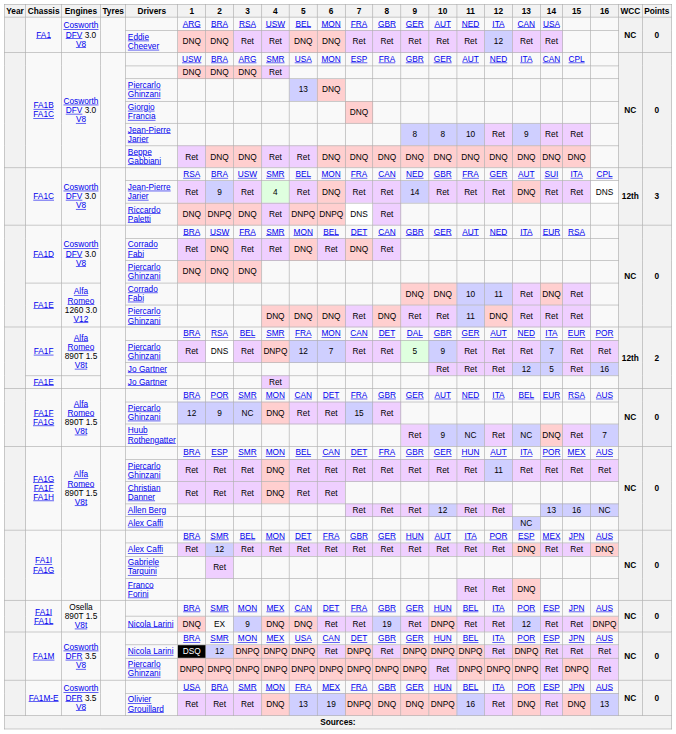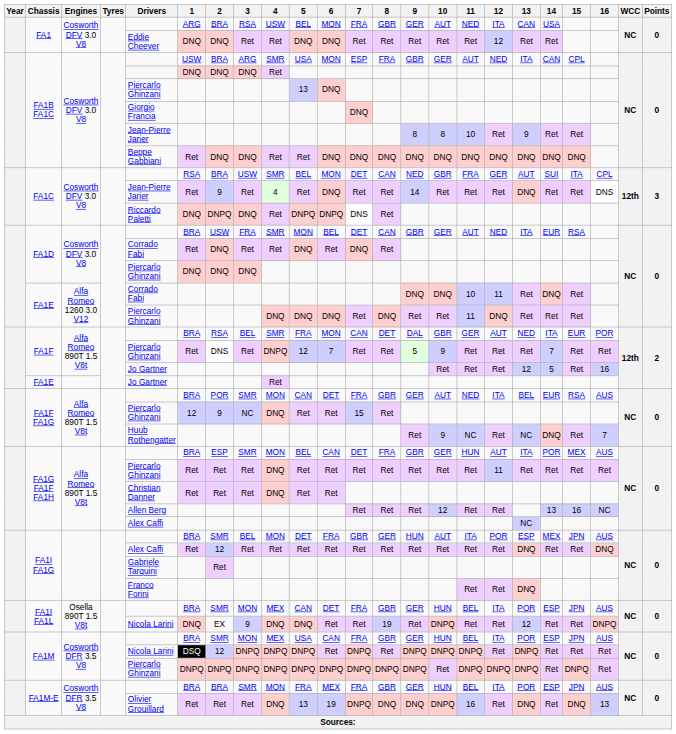(359, 174) FRA -> (359, 174) DET
(359, 638) DET -> (359, 638) FRA
(192, 686) USA -> (192, 686) BRA
